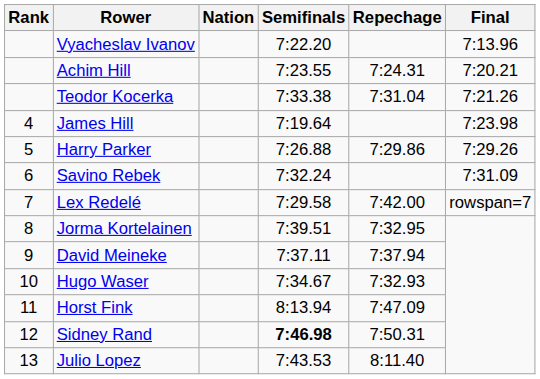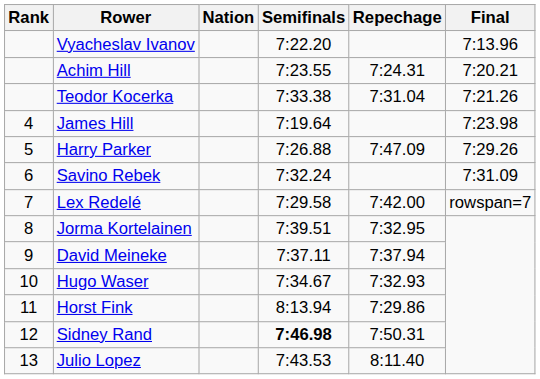(397, 149) 7:29.86 -> (397, 149) 7:47.09
(397, 307) 7:47.09 -> (397, 307) 7:29.86
